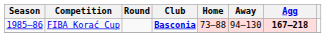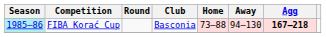(25, 26) no background -> (25, 26) paleturquoise background
(175, 26) bold -> (175, 26) normal
